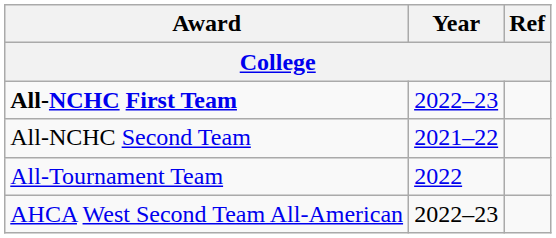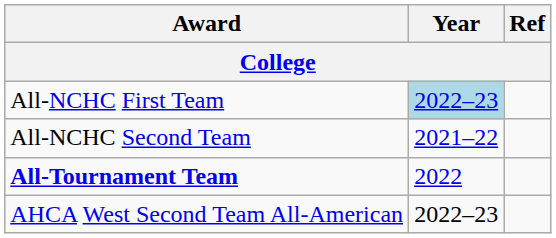(124, 99) bold -> (117, 99) normal
(456, 99) no background -> (456, 99) lightblue background
(117, 175) normal -> (124, 175) bold
